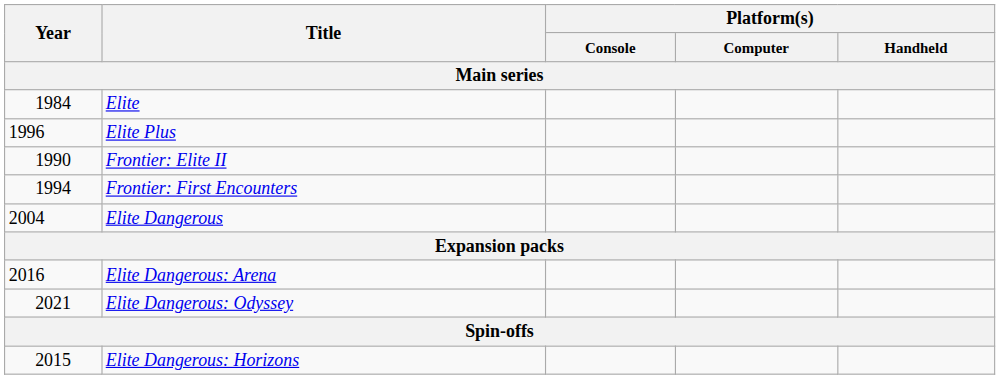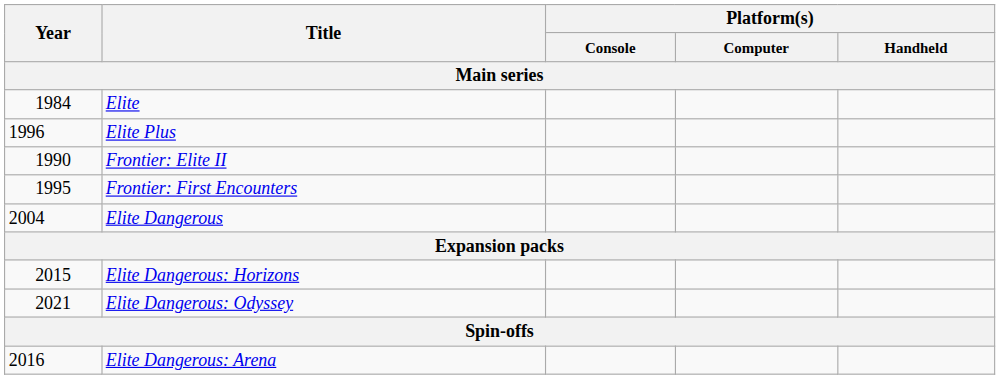(53, 189) 1994 -> (53, 189) 1995
rows swapped: (202, 359) <-> (191, 274)
